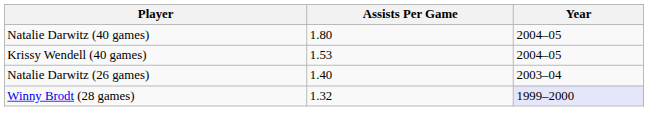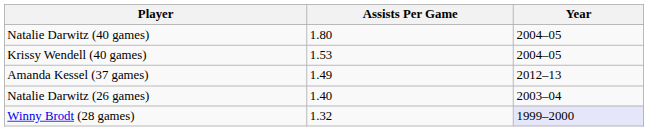+ row: (78, 75)
